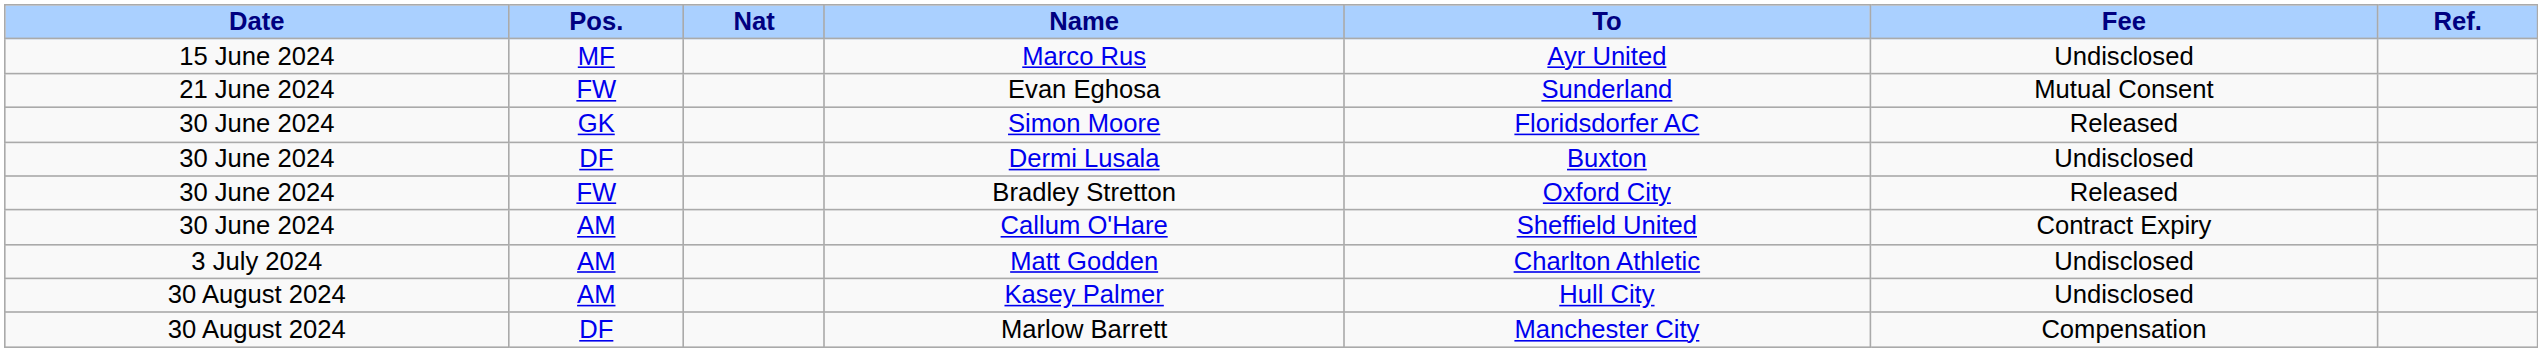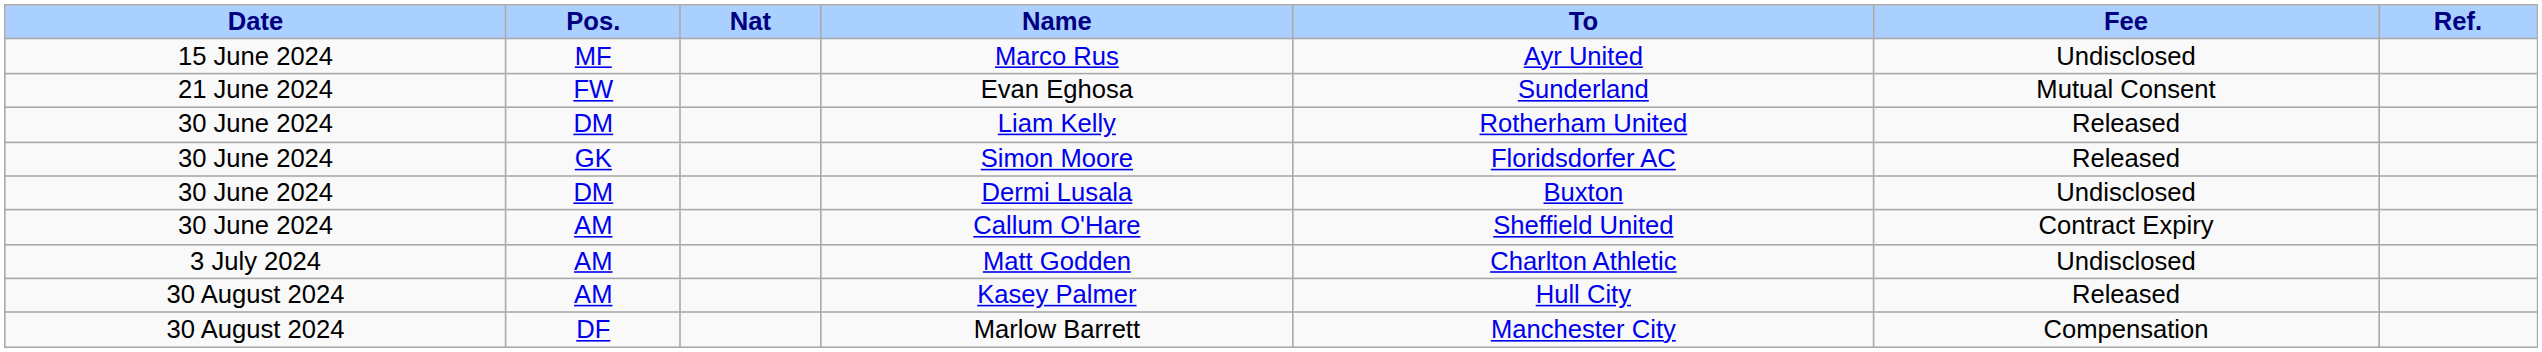+ row: (1057, 124)
(596, 158) DF -> (593, 192) DM
- row: (1084, 192)
(2124, 295) Undisclosed -> (2126, 295) Released
